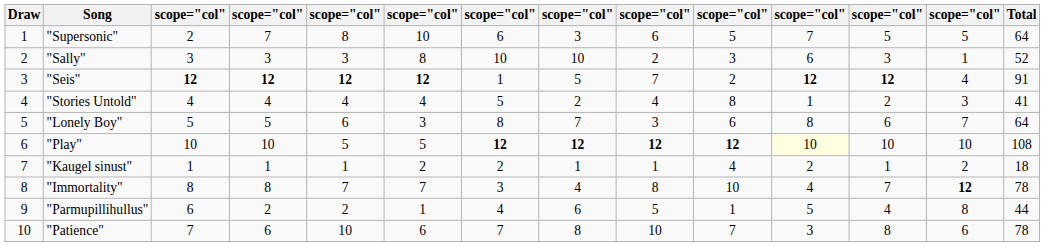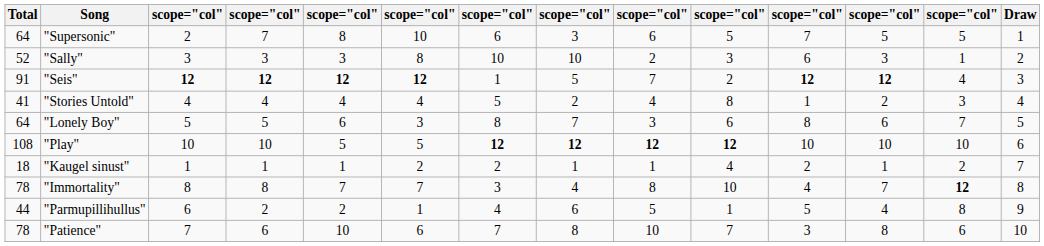columns swapped: (24, 15) <-> (1022, 15)
(810, 144) lightyellow background -> (807, 144) no background
